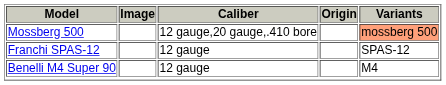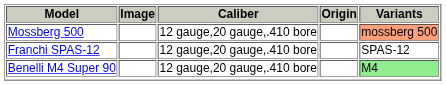(185, 50) 12 gauge -> (238, 50) 12 gauge,20 gauge,.410 bore
(185, 68) 12 gauge -> (238, 68) 12 gauge,20 gauge,.410 bore
(370, 68) no background -> (370, 68) lightgreen background
